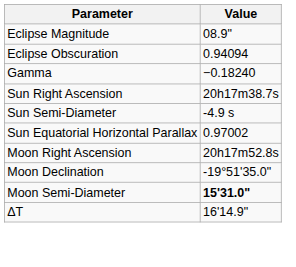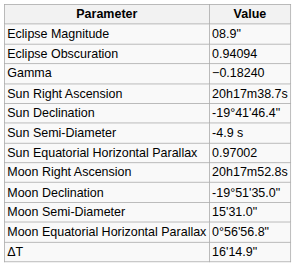+ row: (51, 113)
(227, 192) bold -> (235, 212) normal
+ row: (107, 232)
